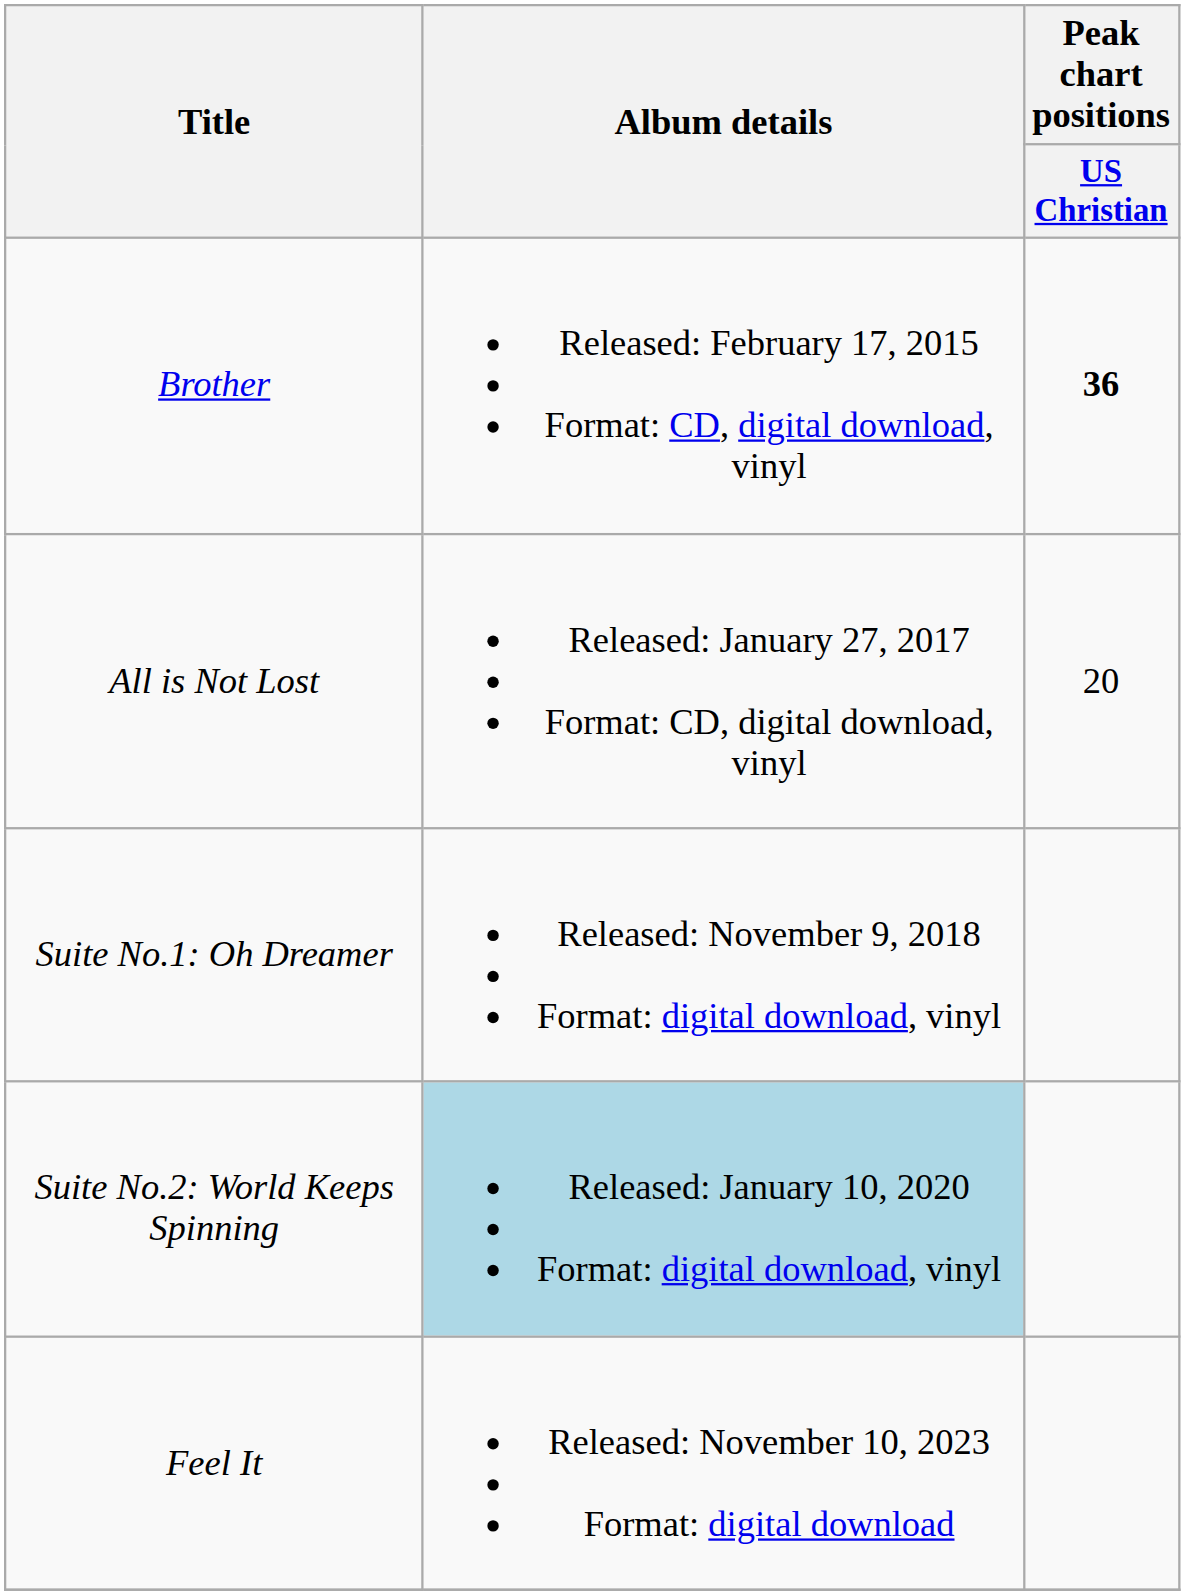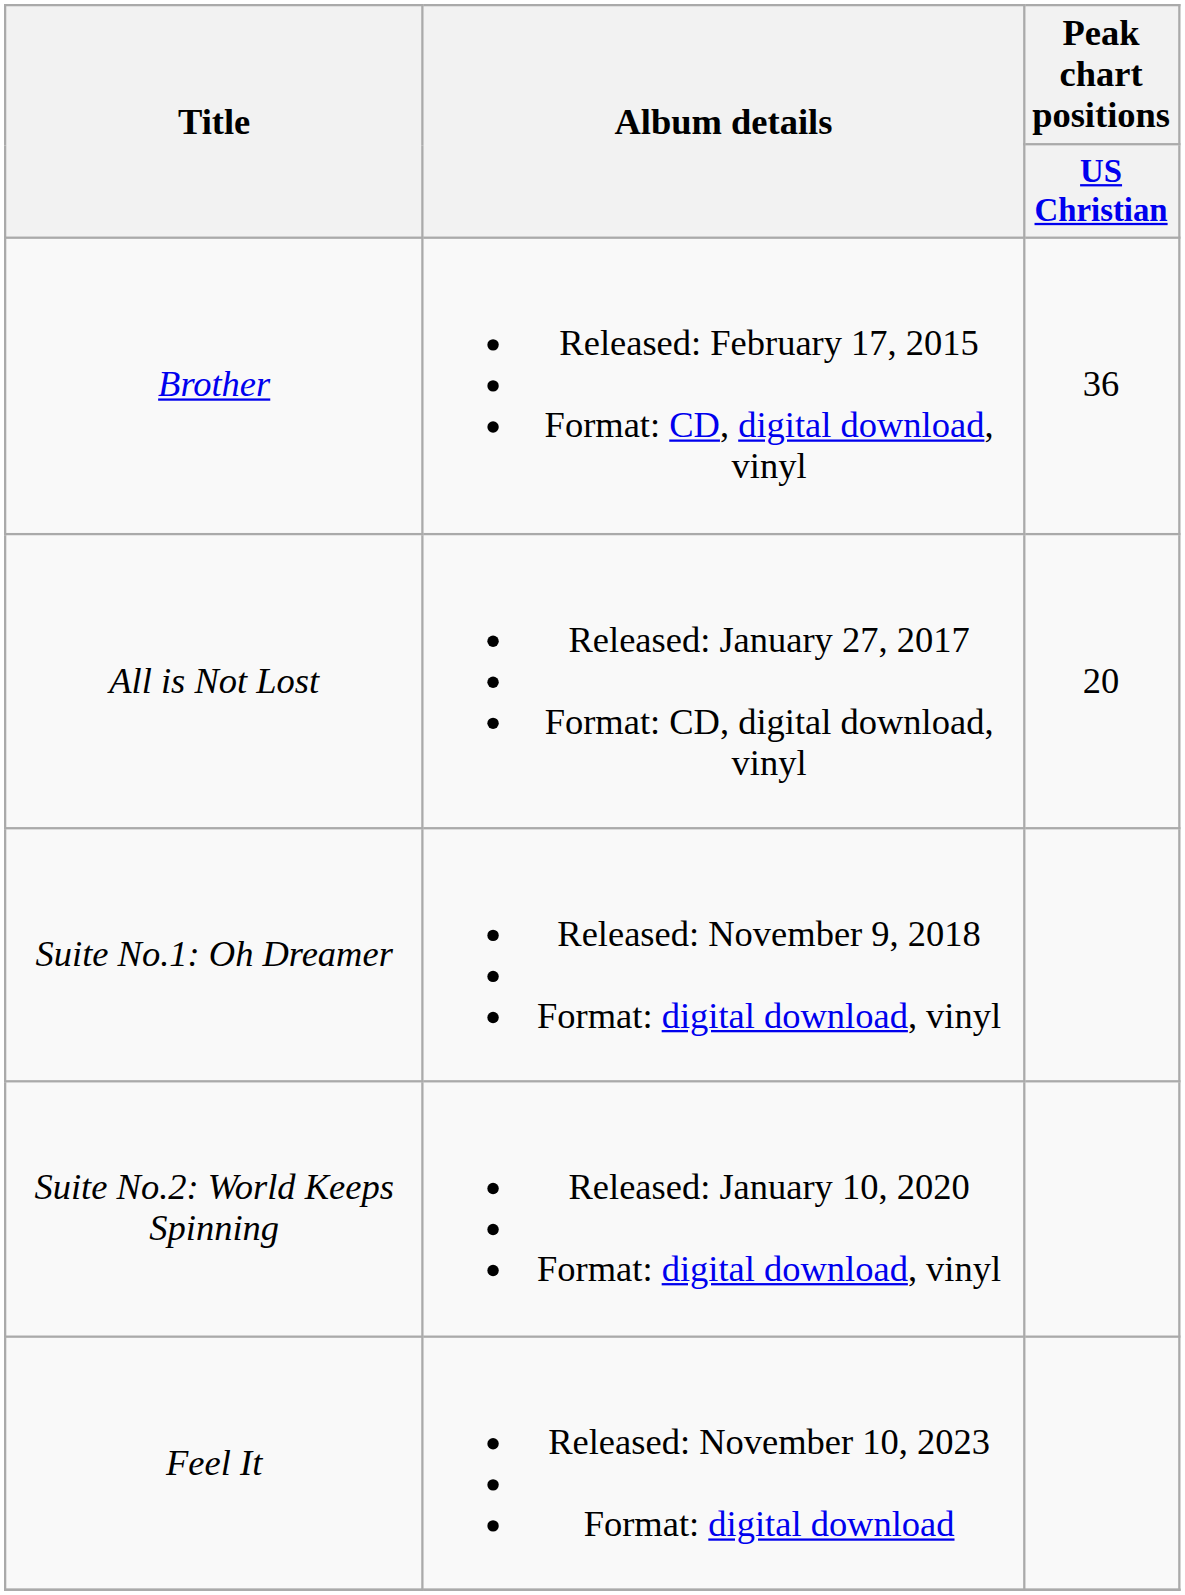(1101, 384) bold -> (1101, 384) normal
(723, 1229) lightblue background -> (723, 1229) no background
